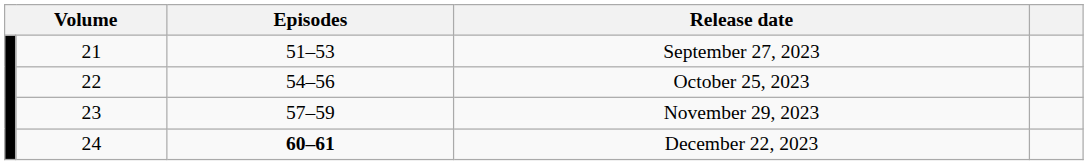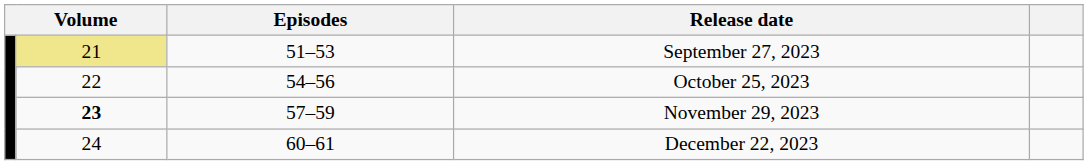(91, 50) no background -> (91, 50) khaki background
(91, 112) normal -> (91, 112) bold
(310, 143) bold -> (310, 143) normal
